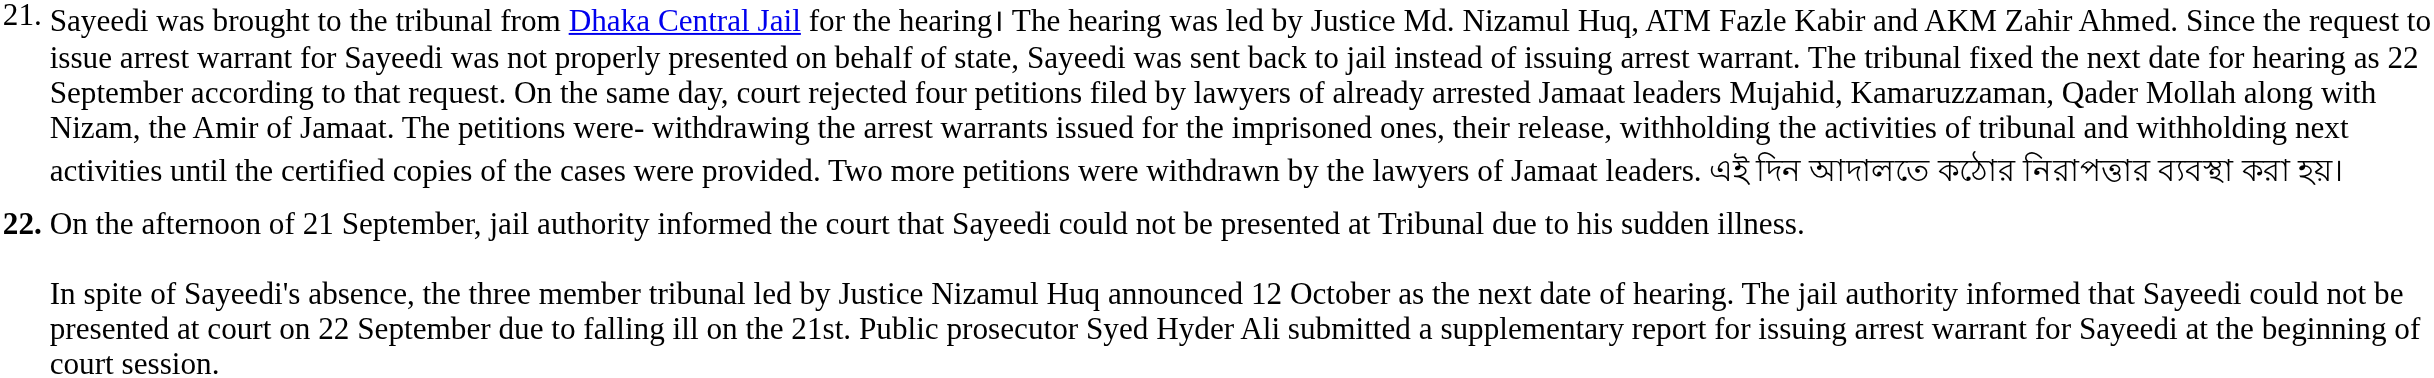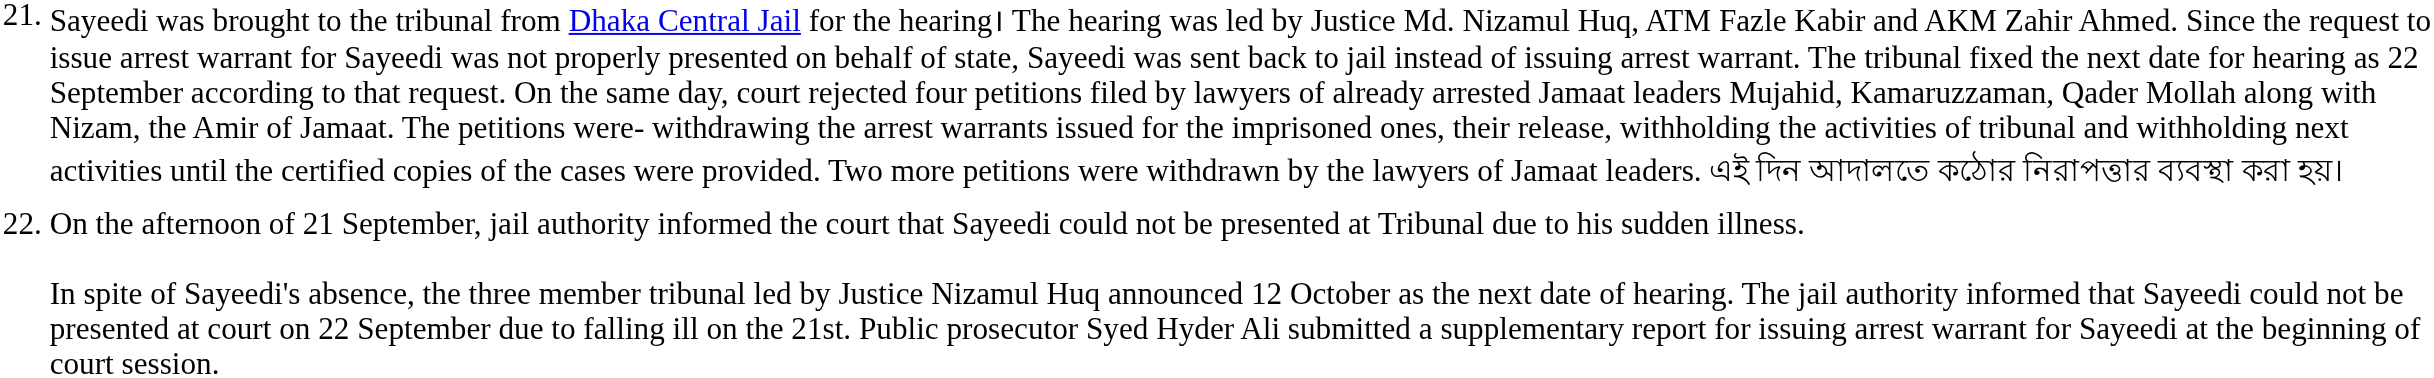(22, 223) bold -> (22, 223) normal
